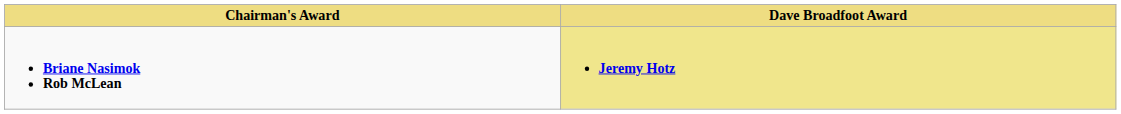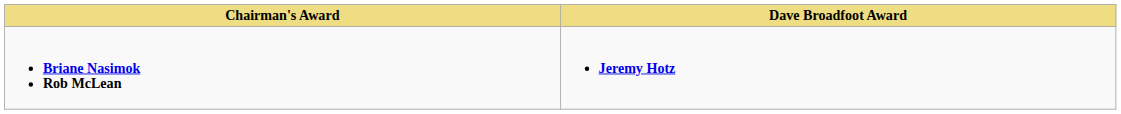(838, 68) khaki background -> (838, 68) no background
